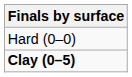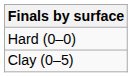(41, 61) bold -> (41, 61) normal
